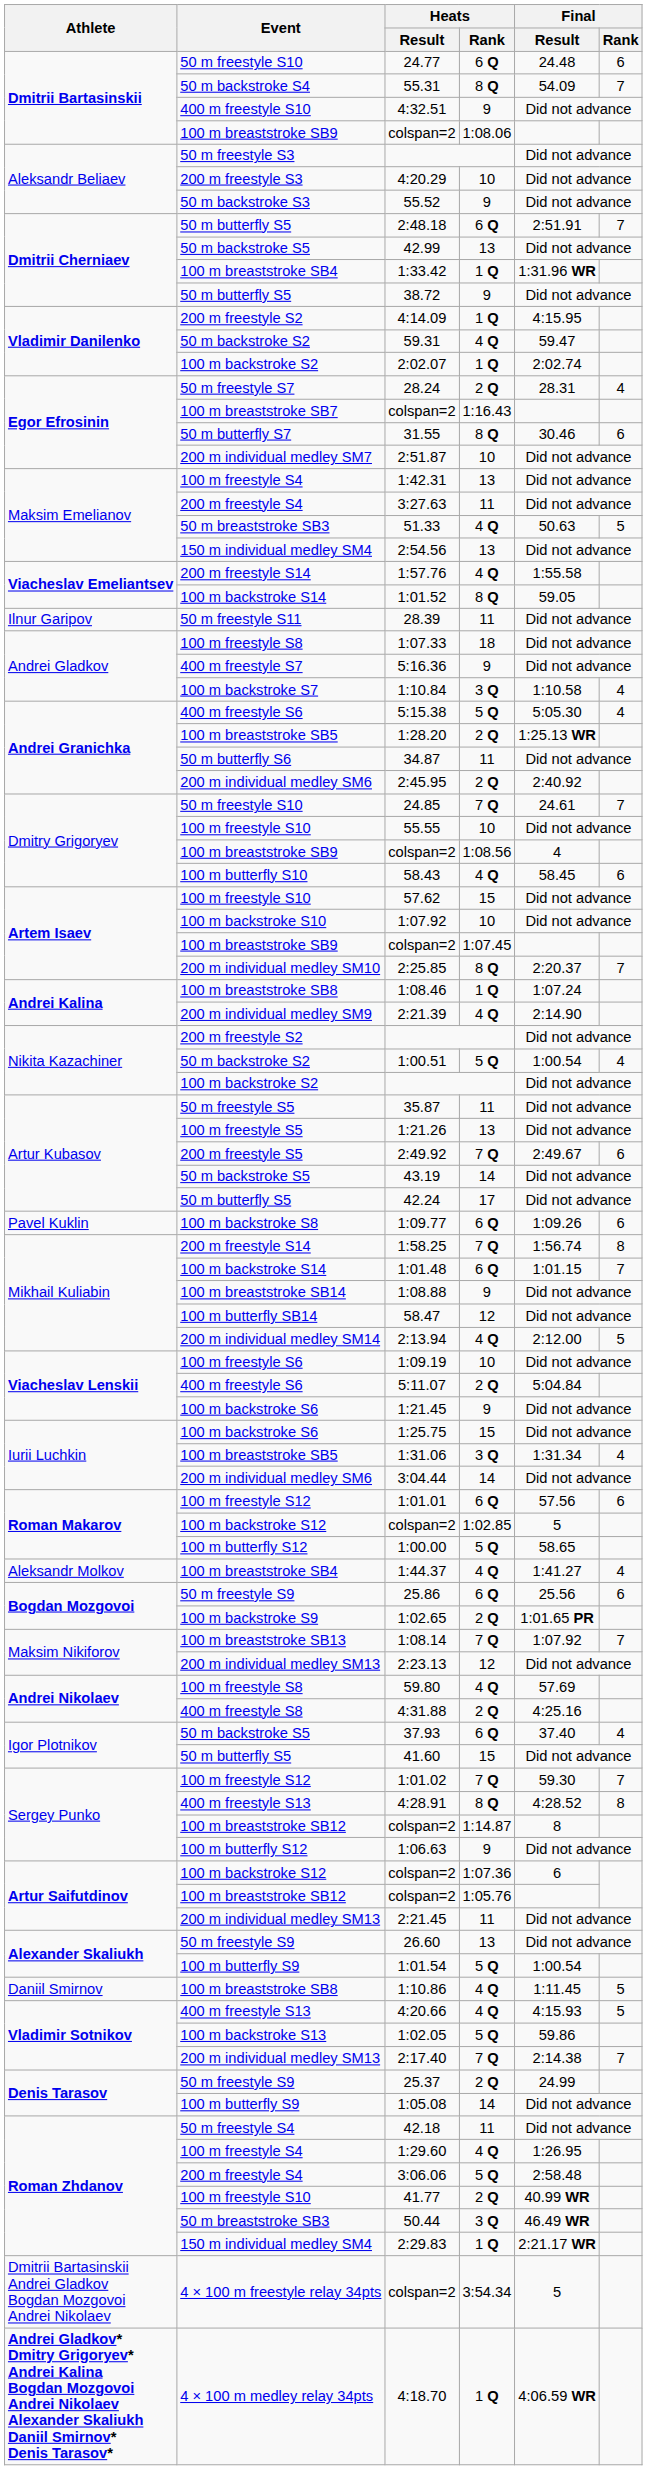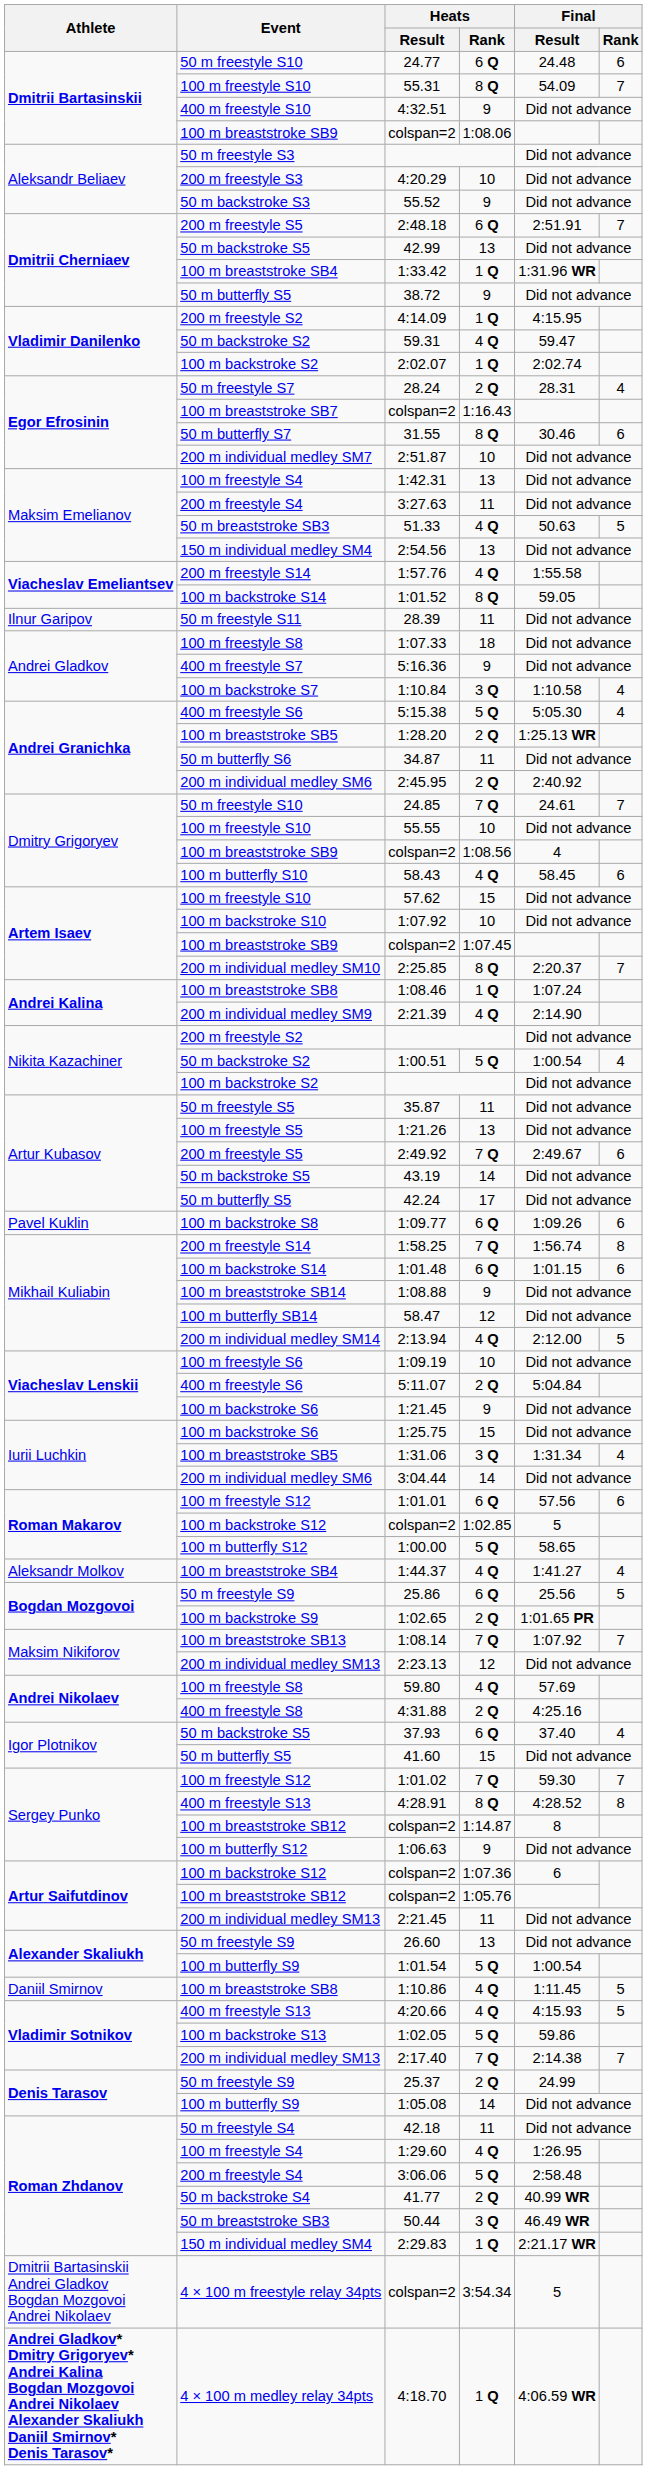(245, 86) 50 m backstroke S4 -> (245, 86) 100 m freestyle S10
(236, 225) 50 m butterfly S5 -> (241, 225) 200 m freestyle S5
(621, 1270) 7 -> (621, 1270) 6
(621, 1594) 6 -> (621, 1594) 5
(245, 2198) 100 m freestyle S10 -> (245, 2198) 50 m backstroke S4
